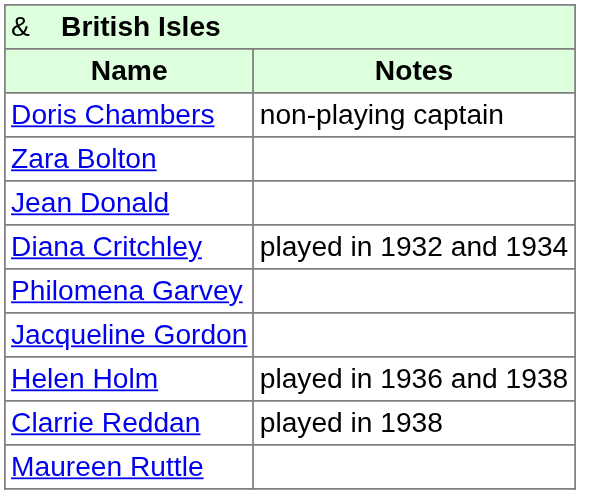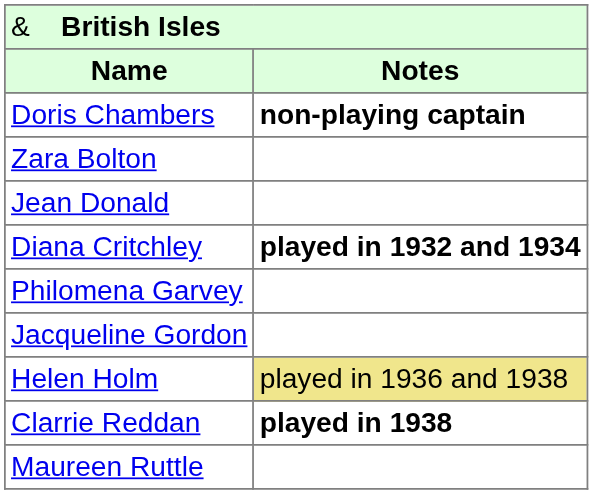(382, 114) normal -> (393, 114) bold
(414, 246) normal -> (420, 246) bold
(414, 378) no background -> (414, 378) khaki background
(351, 422) normal -> (356, 422) bold
